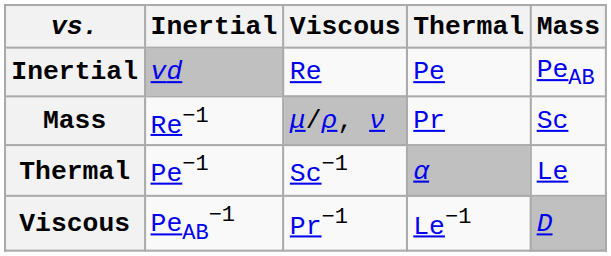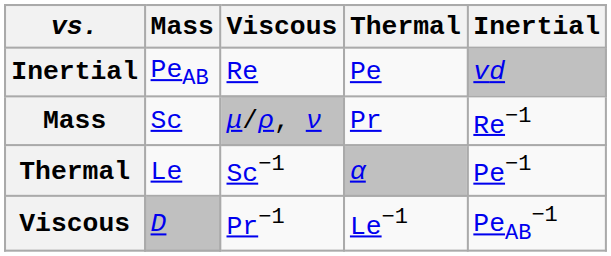columns swapped: (214, 27) <-> (568, 27)
